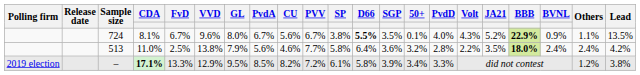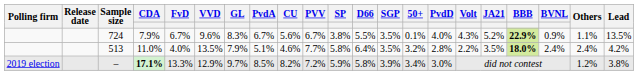(149, 35) 8.1% -> (149, 35) 7.9%
(237, 35) 8.0% -> (237, 35) 8.3%
(366, 35) bold -> (365, 35) normal
(180, 50) 2.5% -> (180, 50) 4.0%
(210, 50) 13.8% -> (210, 50) 13.5%
(264, 50) 5.6% -> (264, 50) 5.1%
(392, 50) 3.6% -> (390, 50) 3.5%
(237, 64) 9.5% -> (237, 64) 9.7%
(340, 64) 6.1% -> (340, 64) 5.9%
(443, 64) 3.3% -> (442, 64) 3.0%
